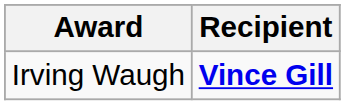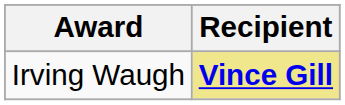(266, 74) no background -> (266, 74) khaki background
